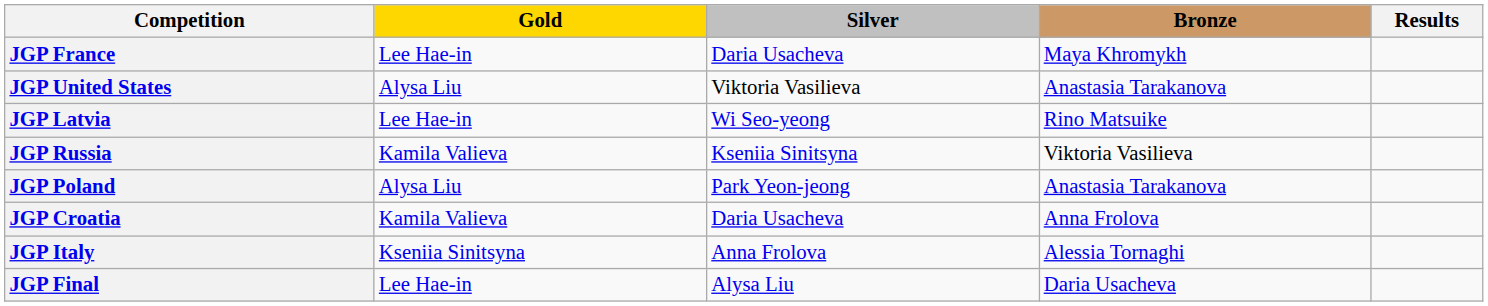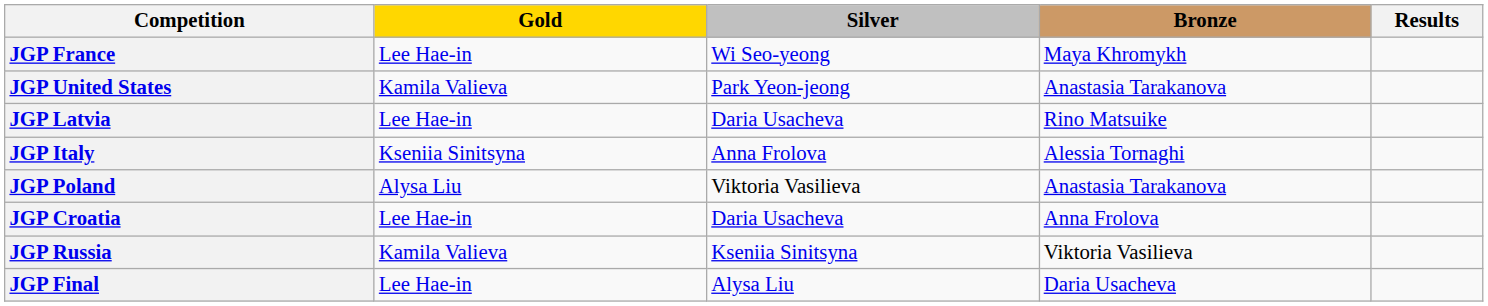(777, 53) Daria Usacheva -> (771, 53) Wi Seo-yeong
(420, 86) Alysa Liu -> (443, 86) Kamila Valieva
(786, 86) Viktoria Vasilieva -> (781, 86) Park Yeon-jeong
(771, 119) Wi Seo-yeong -> (777, 119) Daria Usacheva
rows swapped: (61, 152) <-> (52, 251)
(781, 185) Park Yeon-jeong -> (786, 185) Viktoria Vasilieva
(443, 218) Kamila Valieva -> (425, 218) Lee Hae-in
